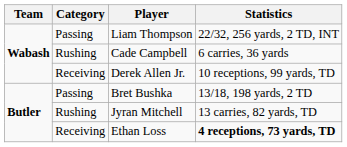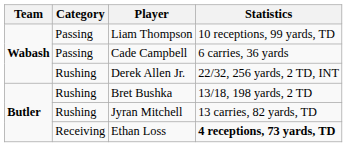(269, 34) 22/32, 256 yards, 2 TD, INT -> (267, 34) 10 receptions, 99 yards, TD
(76, 53) Rushing -> (74, 53) Passing
(80, 73) Receiving -> (76, 73) Rushing
(267, 73) 10 receptions, 99 yards, TD -> (269, 73) 22/32, 256 yards, 2 TD, INT
(74, 92) Passing -> (76, 92) Rushing
